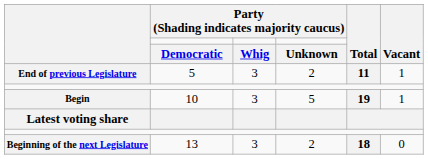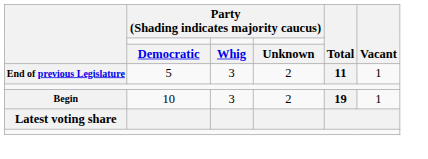(312, 99) 5 -> (288, 99) 2
- row: (77, 144)
